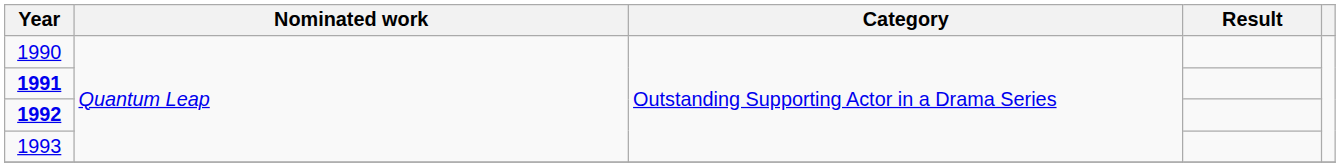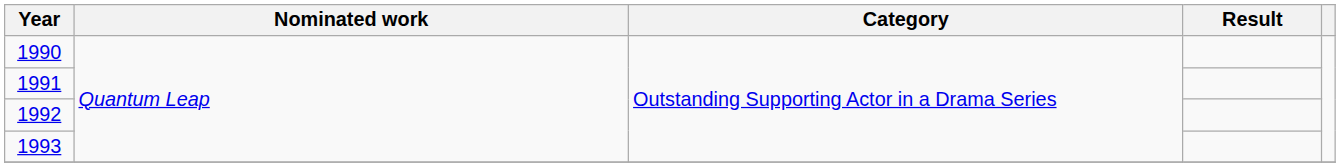(39, 83) bold -> (39, 83) normal
(39, 114) bold -> (39, 114) normal
